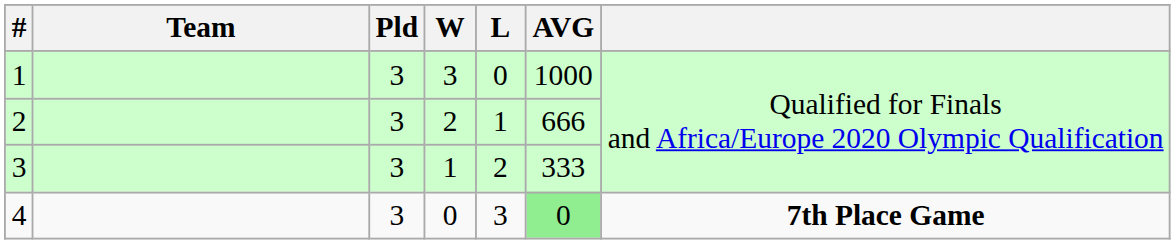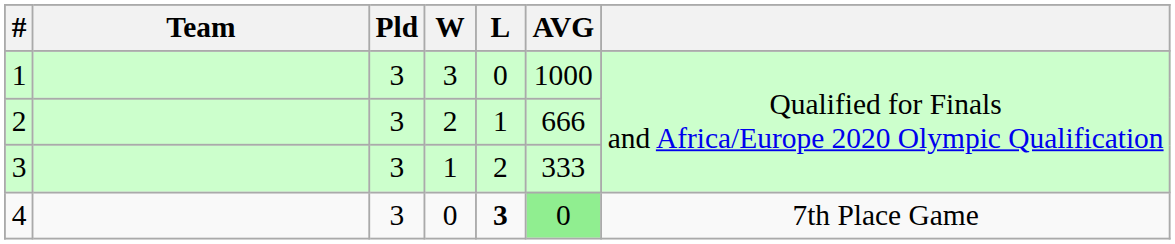(500, 214) normal -> (500, 214) bold
(886, 214) bold -> (886, 214) normal
